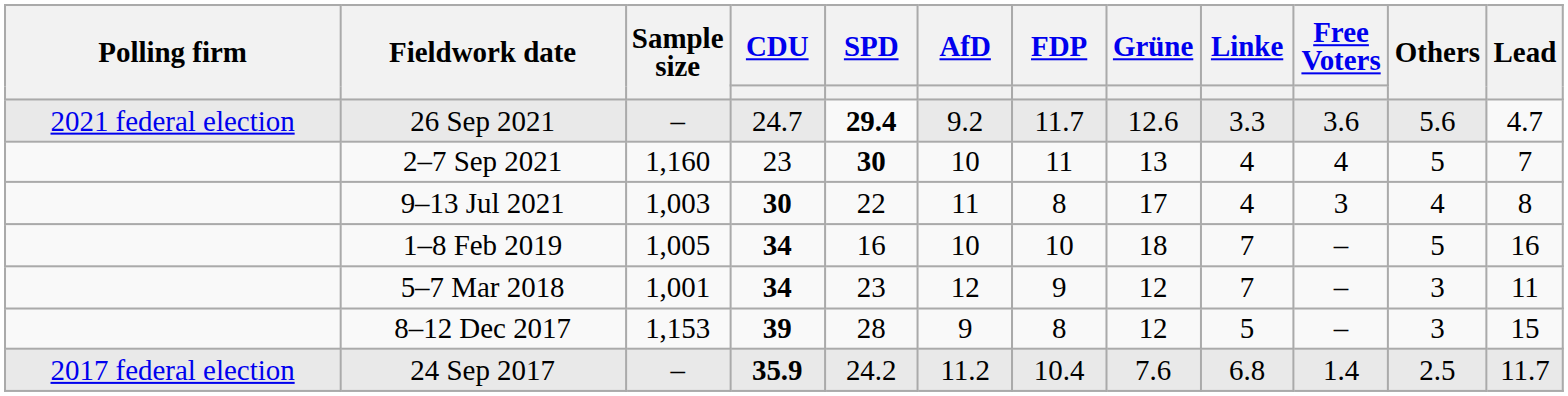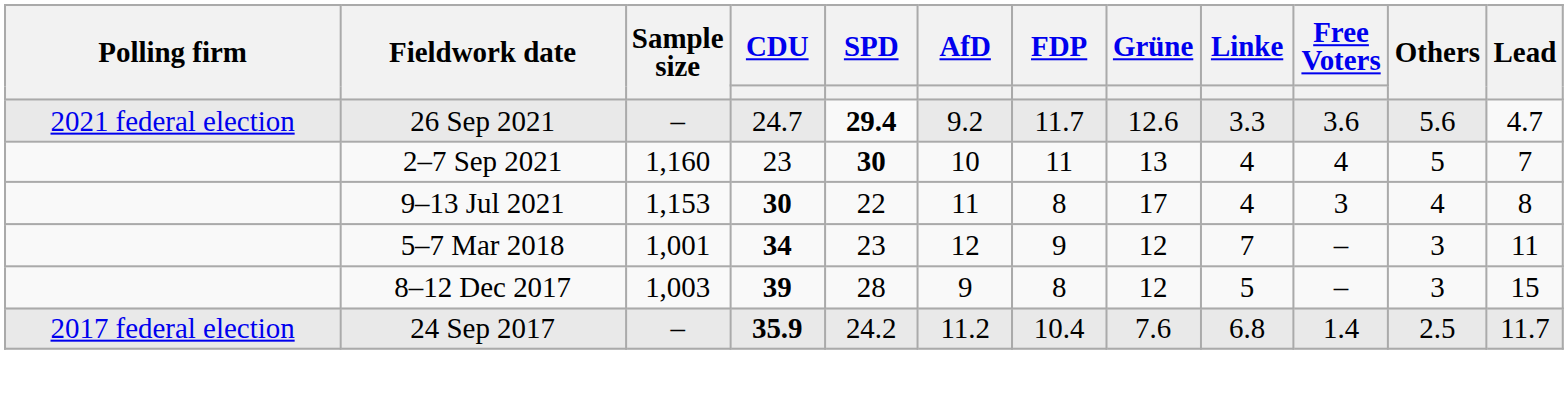(678, 204) 1,003 -> (678, 204) 1,153
- row: (483, 245)
(678, 329) 1,153 -> (678, 287) 1,003
